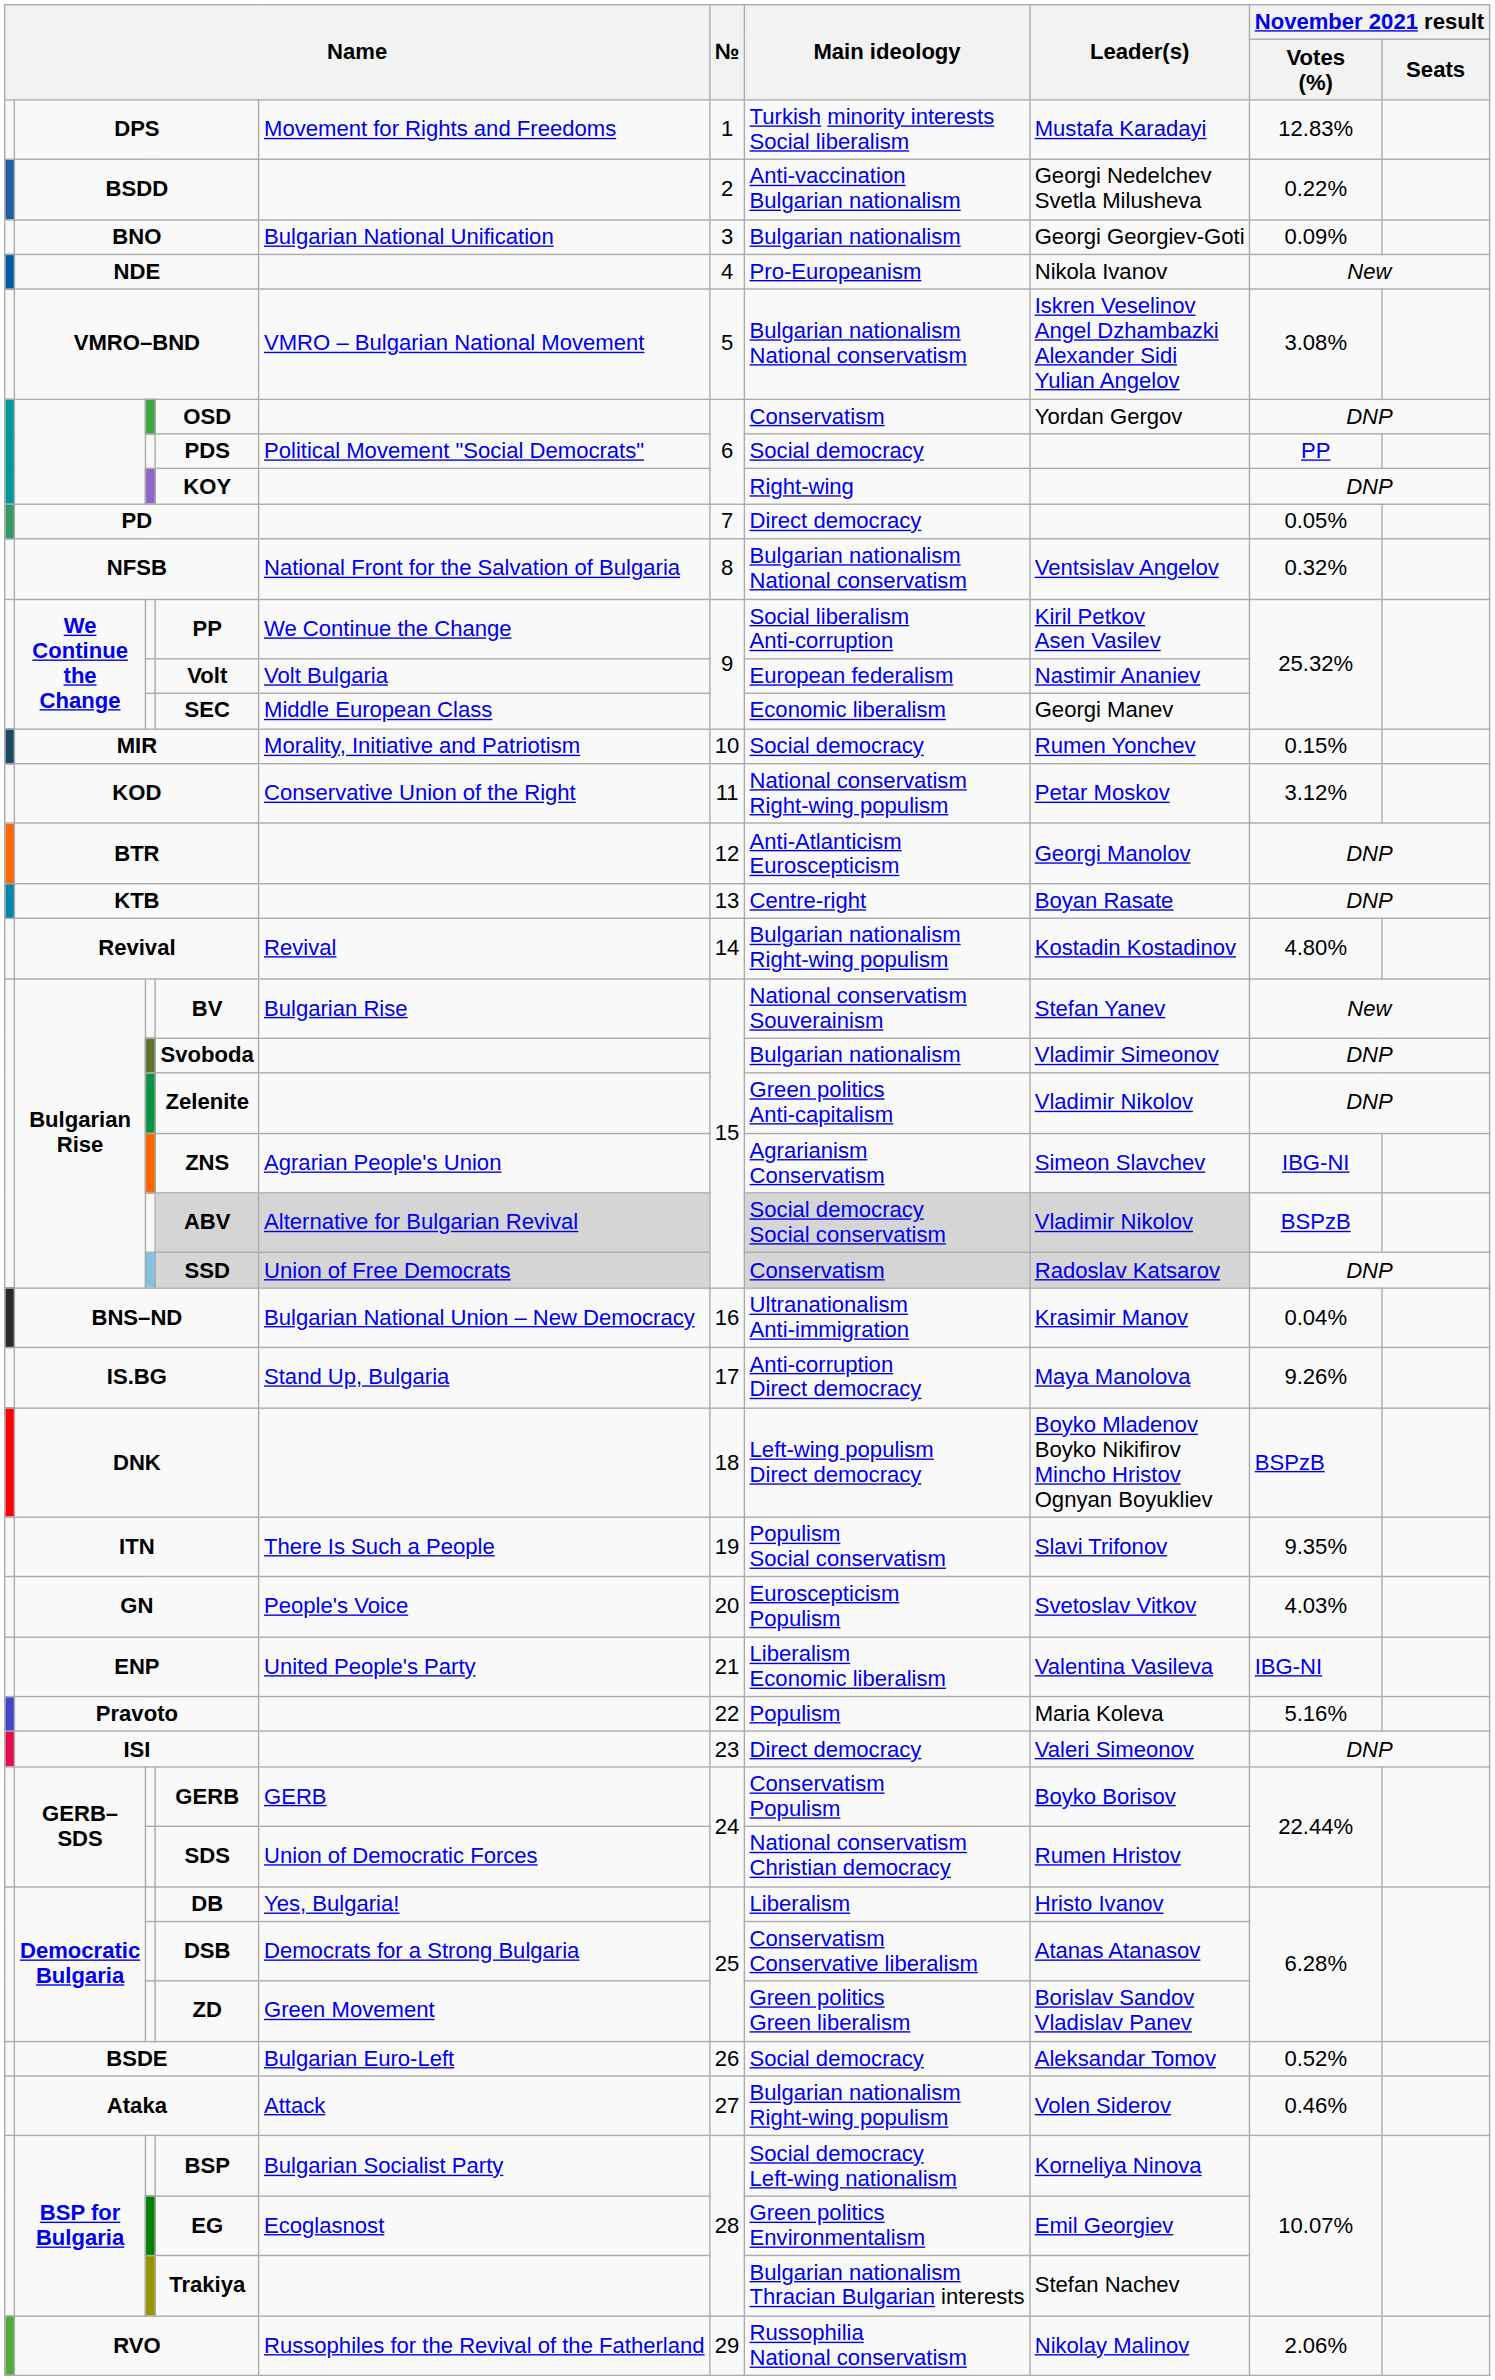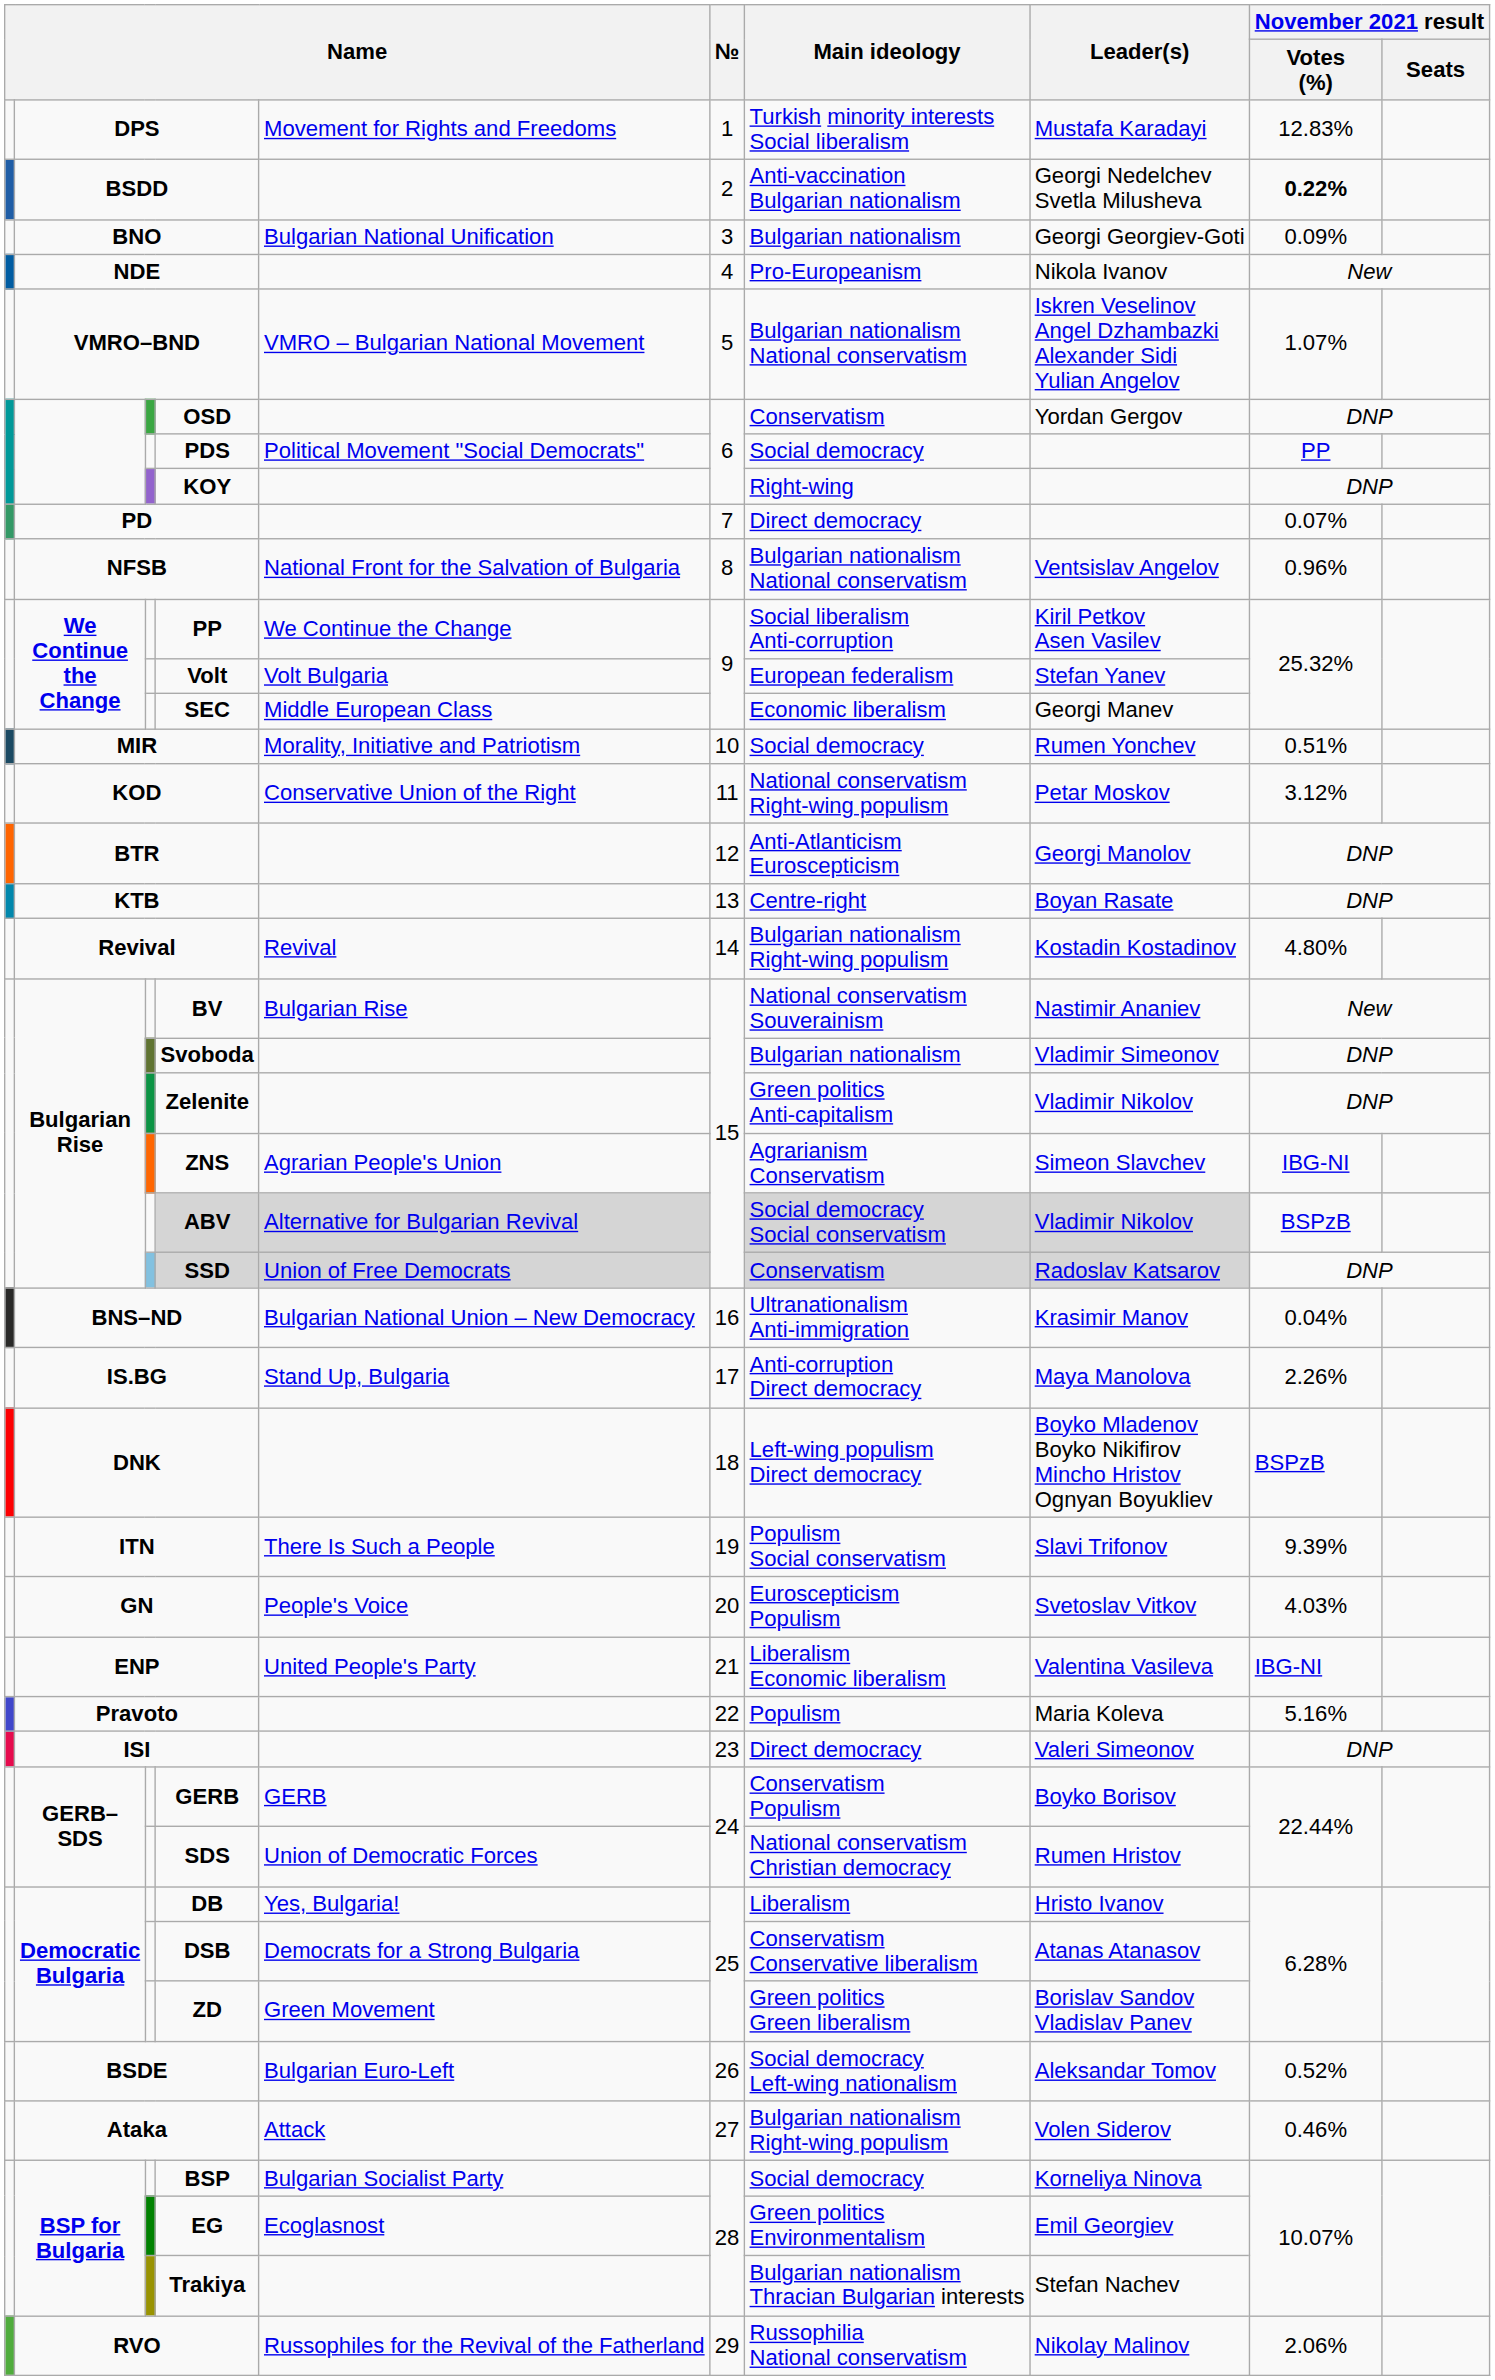(1316, 189) normal -> (1316, 189) bold
(1316, 343) 3.08% -> (1316, 343) 1.07%
(1316, 521) 0.05% -> (1316, 521) 0.07%
(1316, 568) 0.32% -> (1316, 568) 0.96%
(1118, 675) Nastimir Ananiev -> (1100, 675) Stefan Yanev
(1316, 745) 0.15% -> (1316, 745) 0.51%
(1100, 1008) Stefan Yanev -> (1118, 1008) Nastimir Ananiev
(1316, 1377) 9.26% -> (1316, 1377) 2.26%
(1316, 1546) 9.35% -> (1316, 1546) 9.39%
(837, 2058) Social democracy -> (853, 2070) Social democracy Left-wing nationalism
(853, 2165) Social democracy Left-wing nationalism -> (837, 2178) Social democracy
